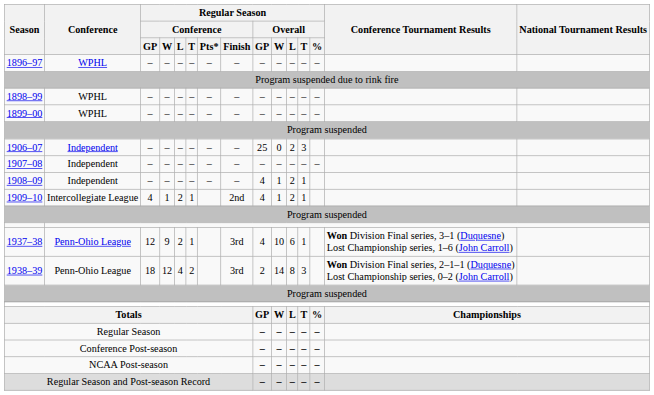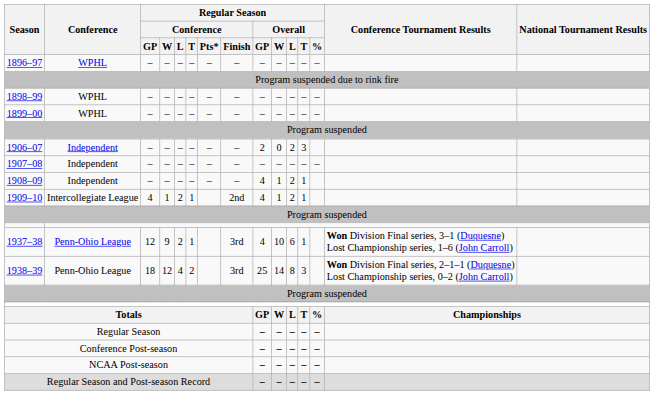(262, 147) 25 -> (262, 147) 2
(262, 270) 2 -> (262, 270) 25
